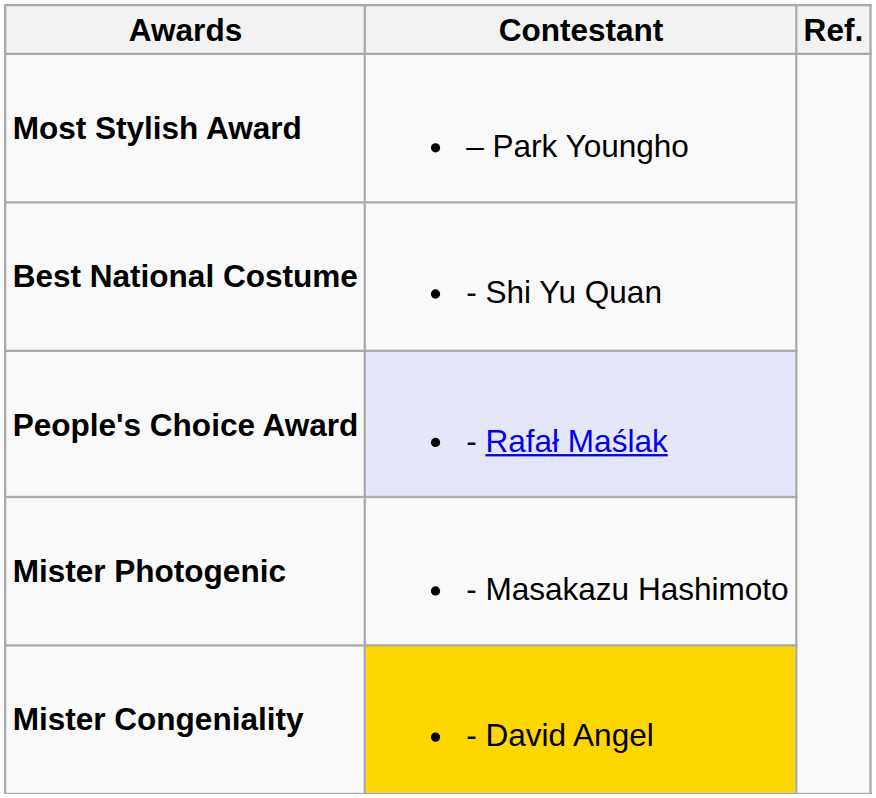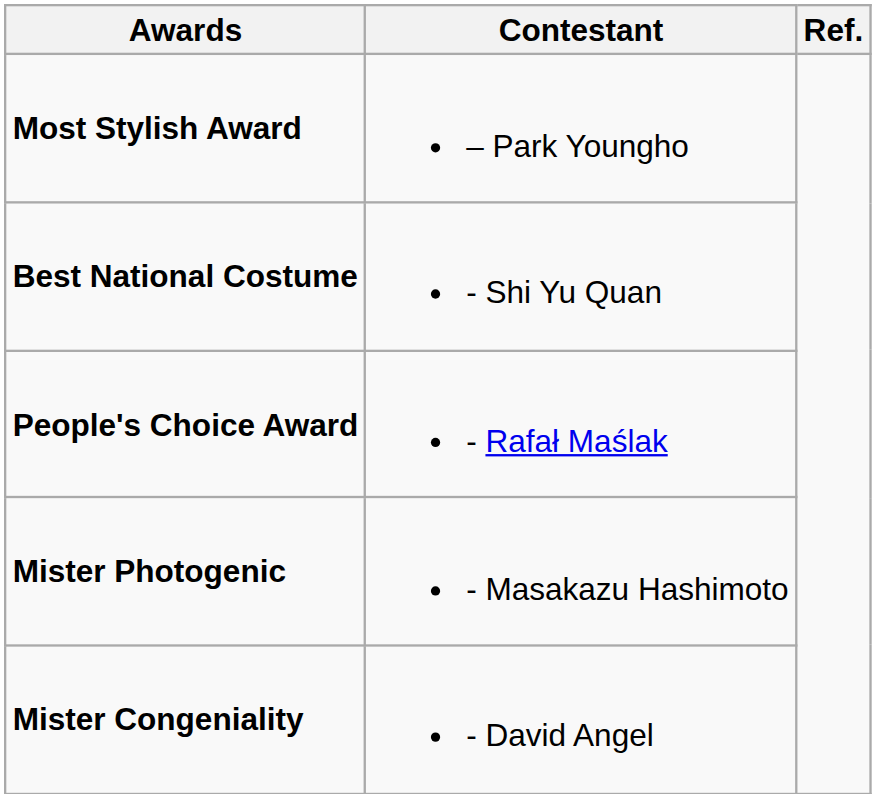(581, 441) lavender background -> (581, 441) no background
(581, 736) gold background -> (581, 736) no background
